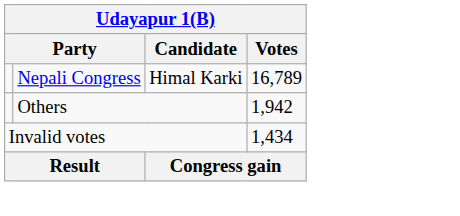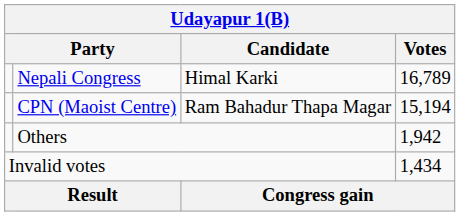+ row: (97, 107)
